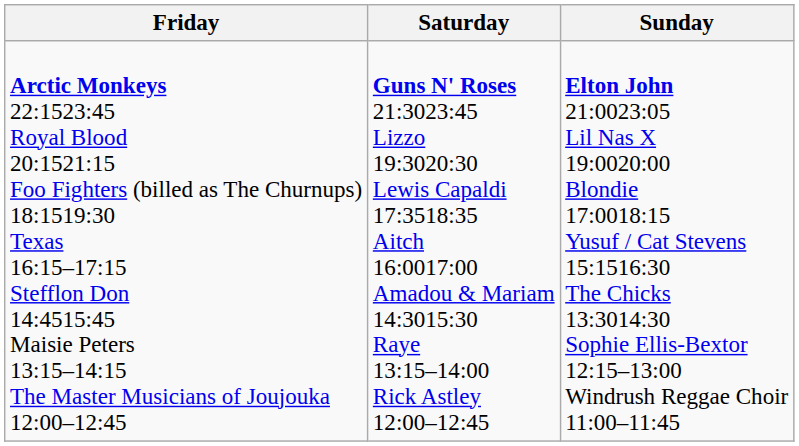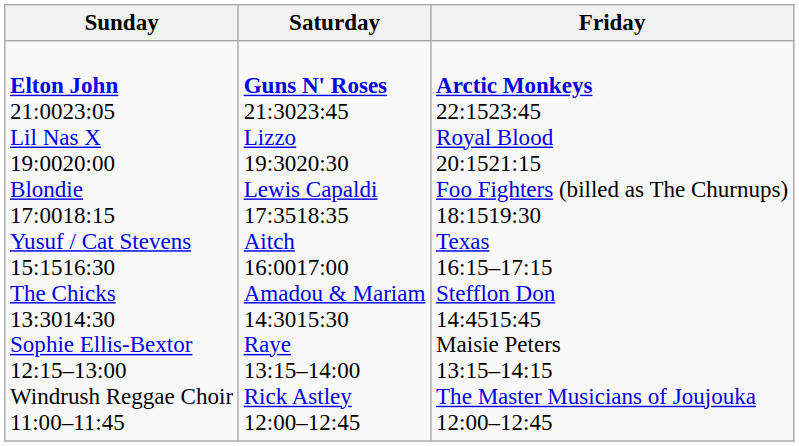columns swapped: (186, 22) <-> (677, 22)
